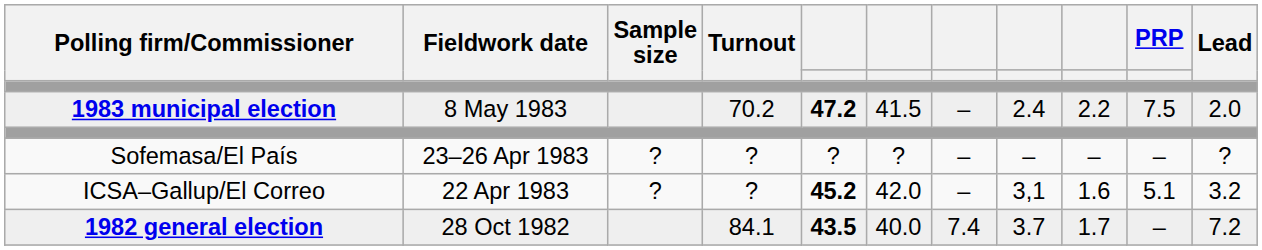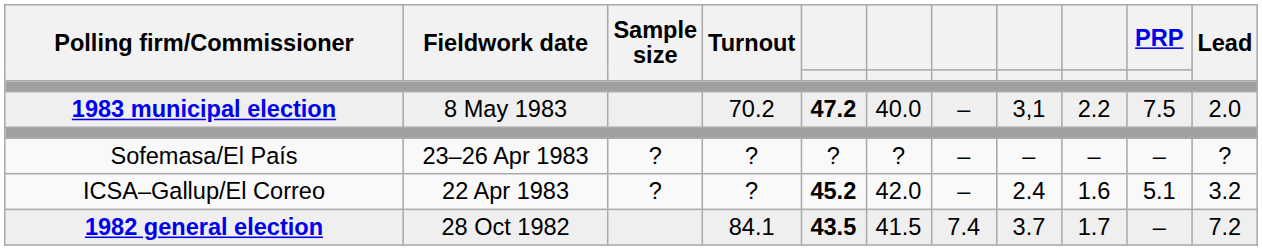(899, 109) 41.5 -> (899, 109) 40.0
(1029, 109) 2.4 -> (1029, 109) 3,1
(1029, 191) 3,1 -> (1029, 191) 2.4
(899, 227) 40.0 -> (899, 227) 41.5
